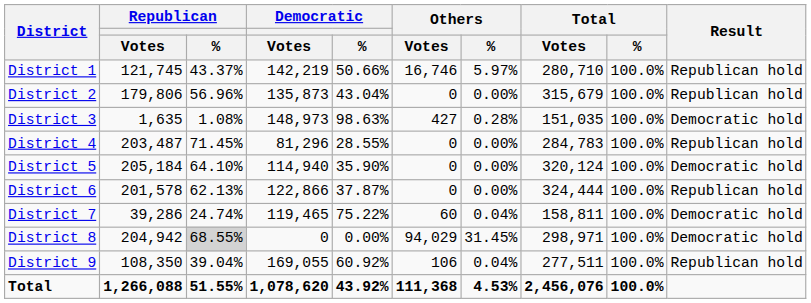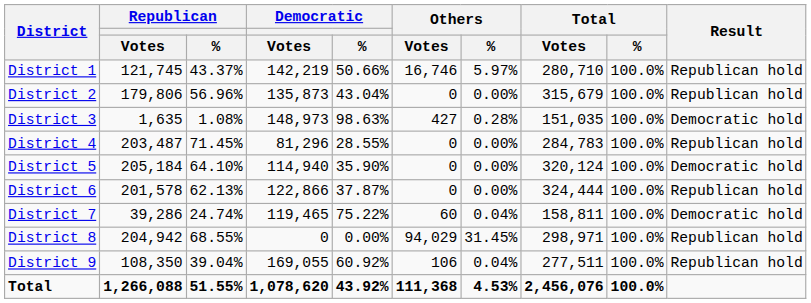(216, 239) lightgrey background -> (216, 239) no background
(737, 239) Democratic hold -> (737, 239) Republican hold
